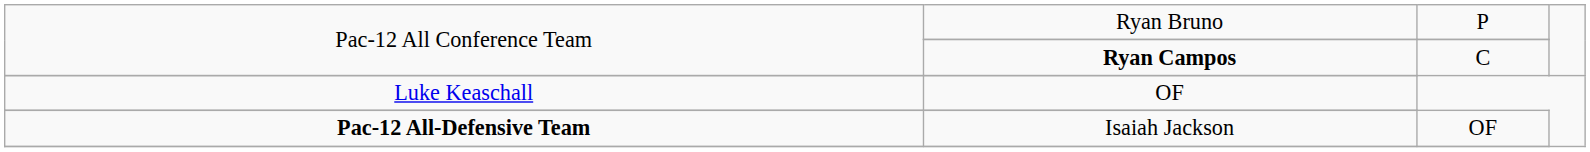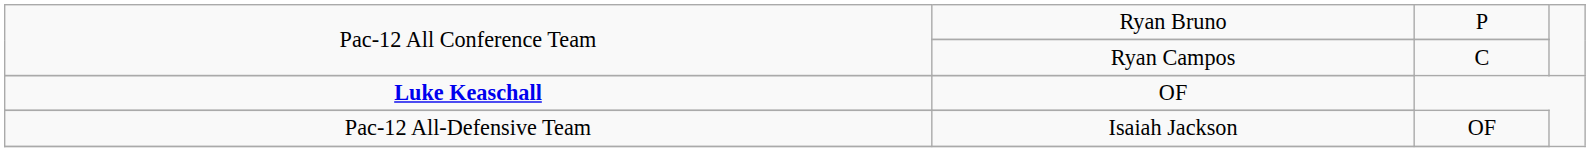(1170, 57) bold -> (1173, 57) normal
(464, 92) normal -> (468, 92) bold
(464, 127) bold -> (468, 127) normal
